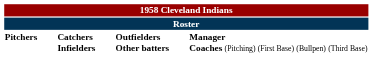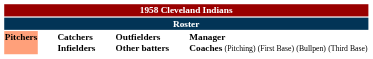(21, 37) no background -> (21, 37) lightsalmon background
